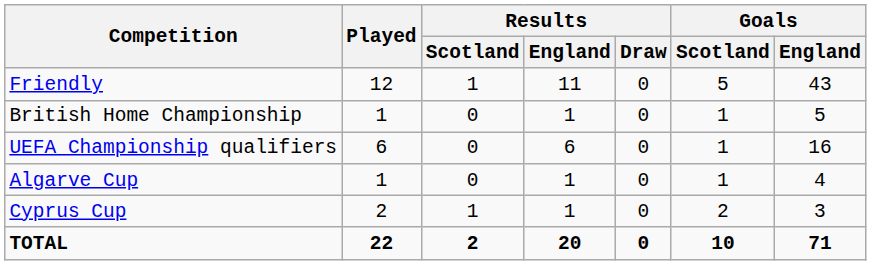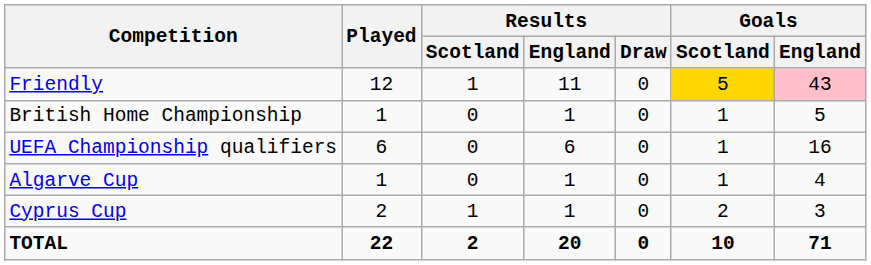(723, 84) no background -> (723, 84) gold background
(820, 84) no background -> (820, 84) pink background
